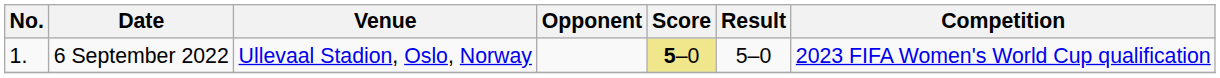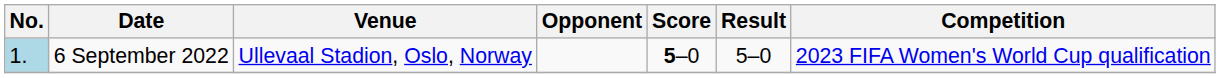(18, 55) no background -> (18, 55) lightblue background
(682, 55) khaki background -> (682, 55) no background
